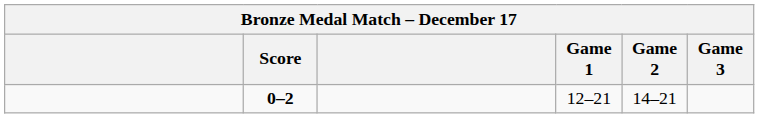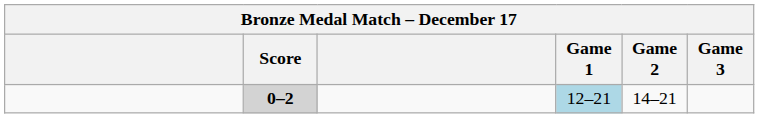(280, 98) no background -> (280, 98) lightgrey background
(589, 98) no background -> (589, 98) lightblue background
